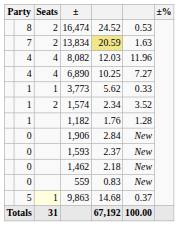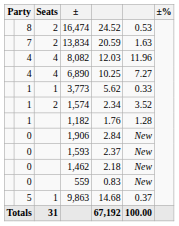(110, 43) khaki background -> (110, 43) no background
(55, 197) lightyellow background -> (55, 197) no background
